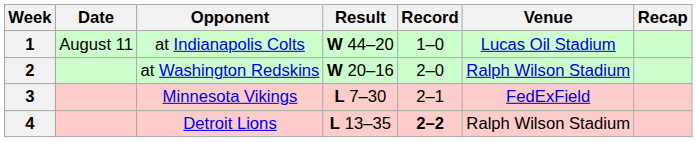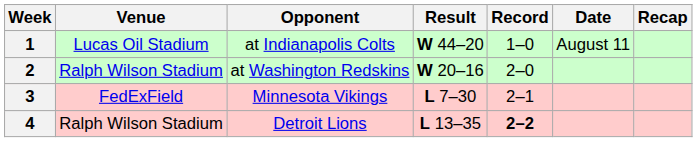columns swapped: (96, 17) <-> (548, 17)
